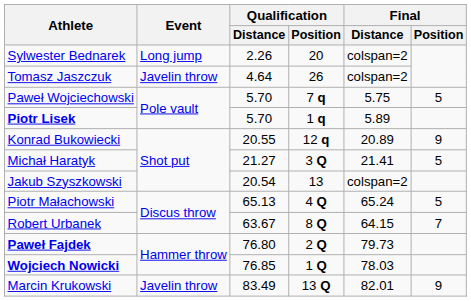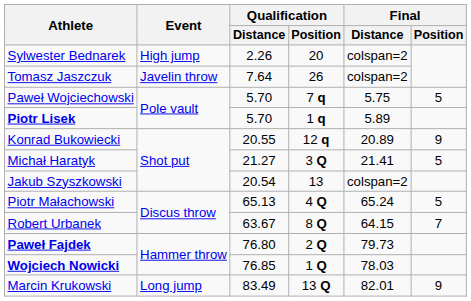(171, 56) Long jump -> (170, 56) High jump
(259, 77) 4.64 -> (259, 77) 7.64
(179, 286) Javelin throw -> (171, 286) Long jump
